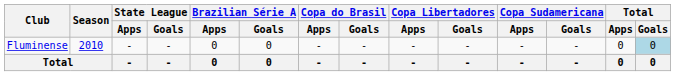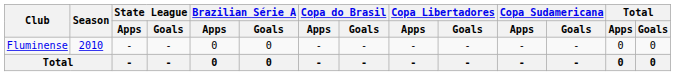(653, 46) lightblue background -> (653, 46) no background
